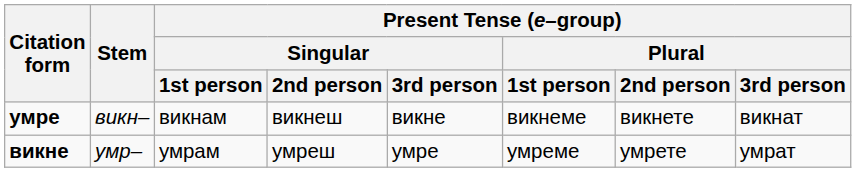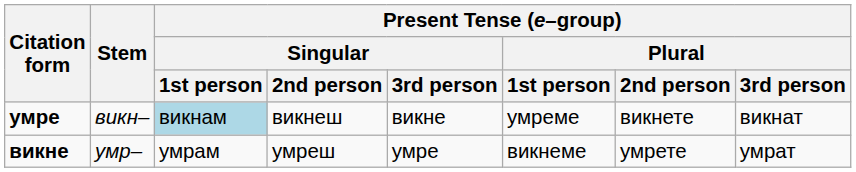(193, 118) no background -> (193, 118) lightblue background
(547, 118) викнеме -> (543, 118) умреме
(543, 150) умреме -> (547, 150) викнеме
